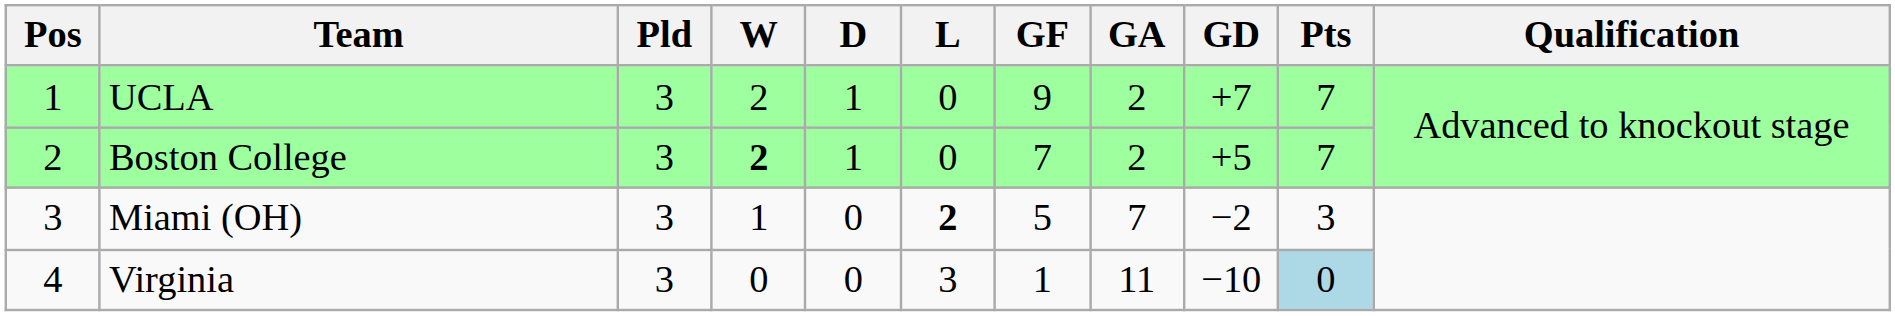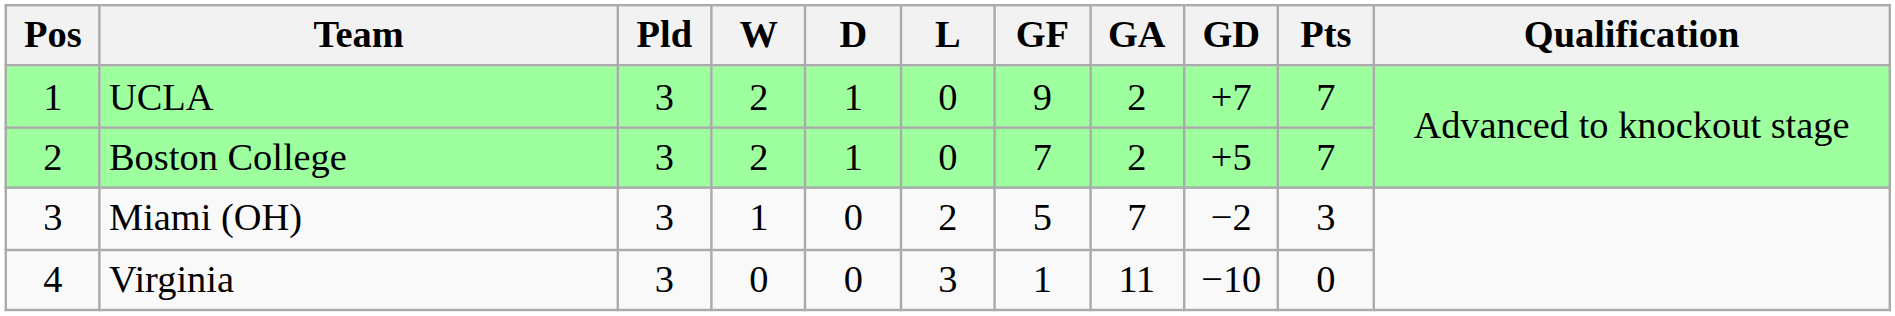(759, 156) bold -> (759, 156) normal
(948, 217) bold -> (948, 217) normal
(1326, 278) lightblue background -> (1326, 278) no background
